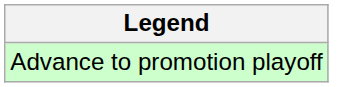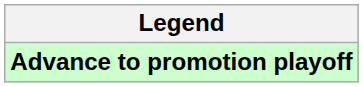(167, 61) normal -> (181, 61) bold
